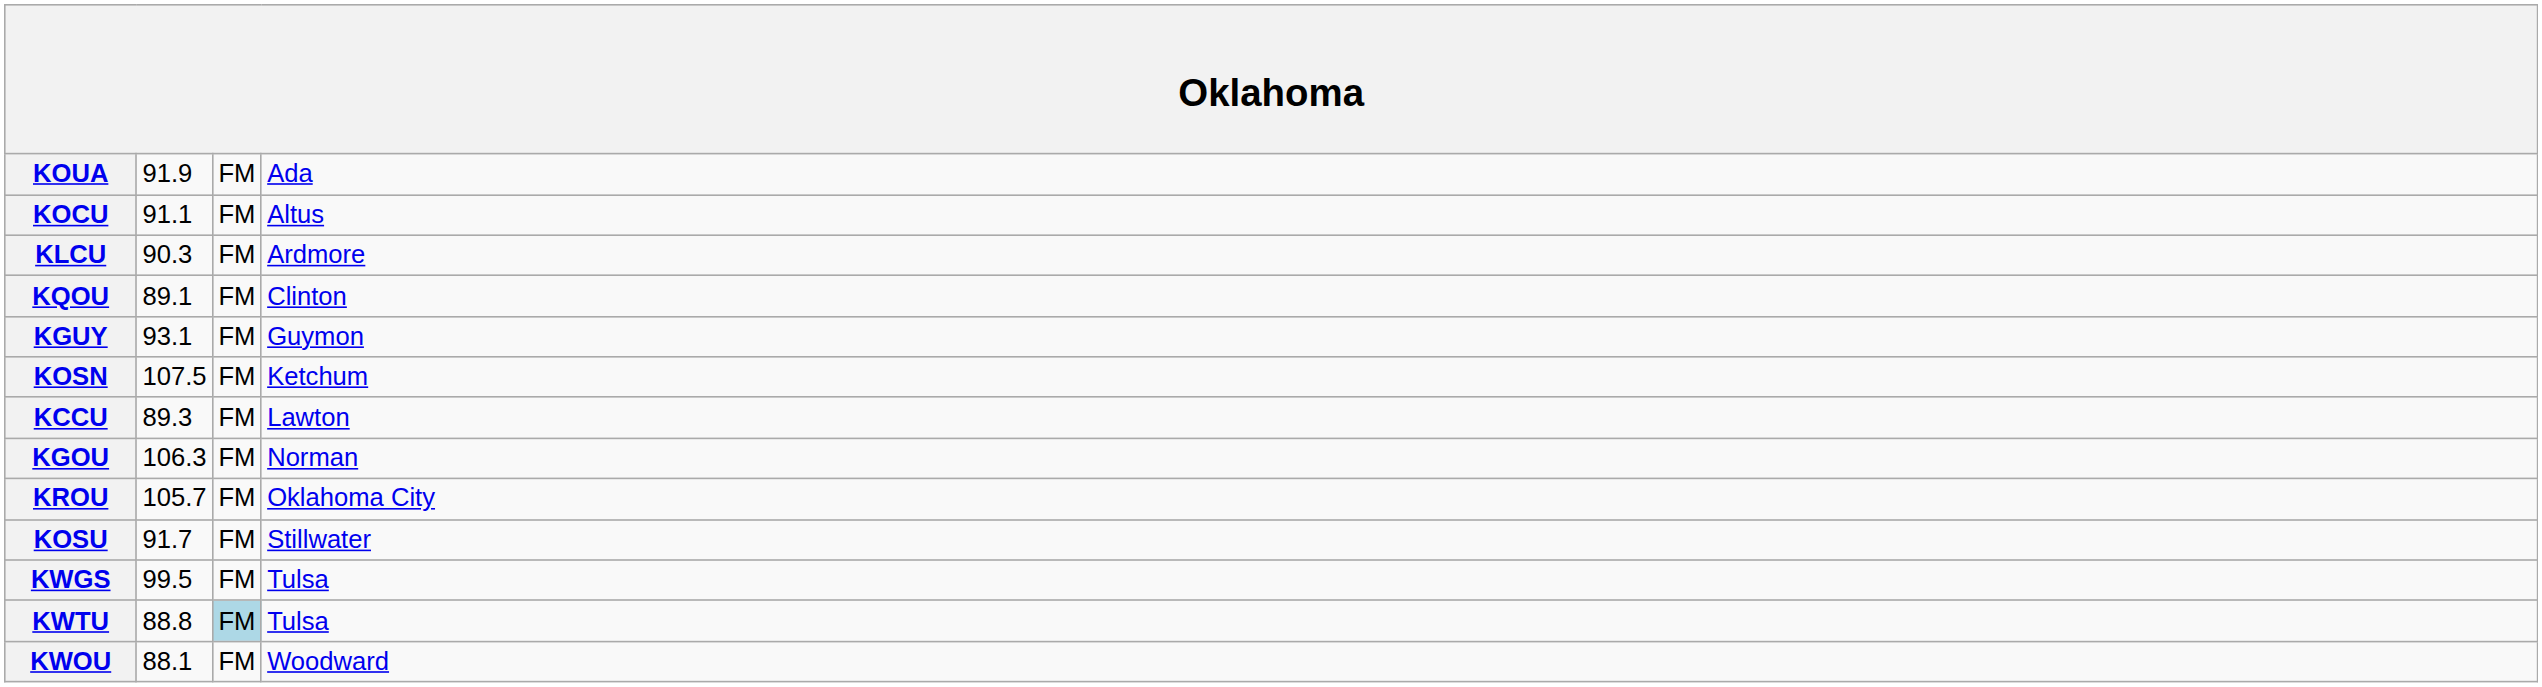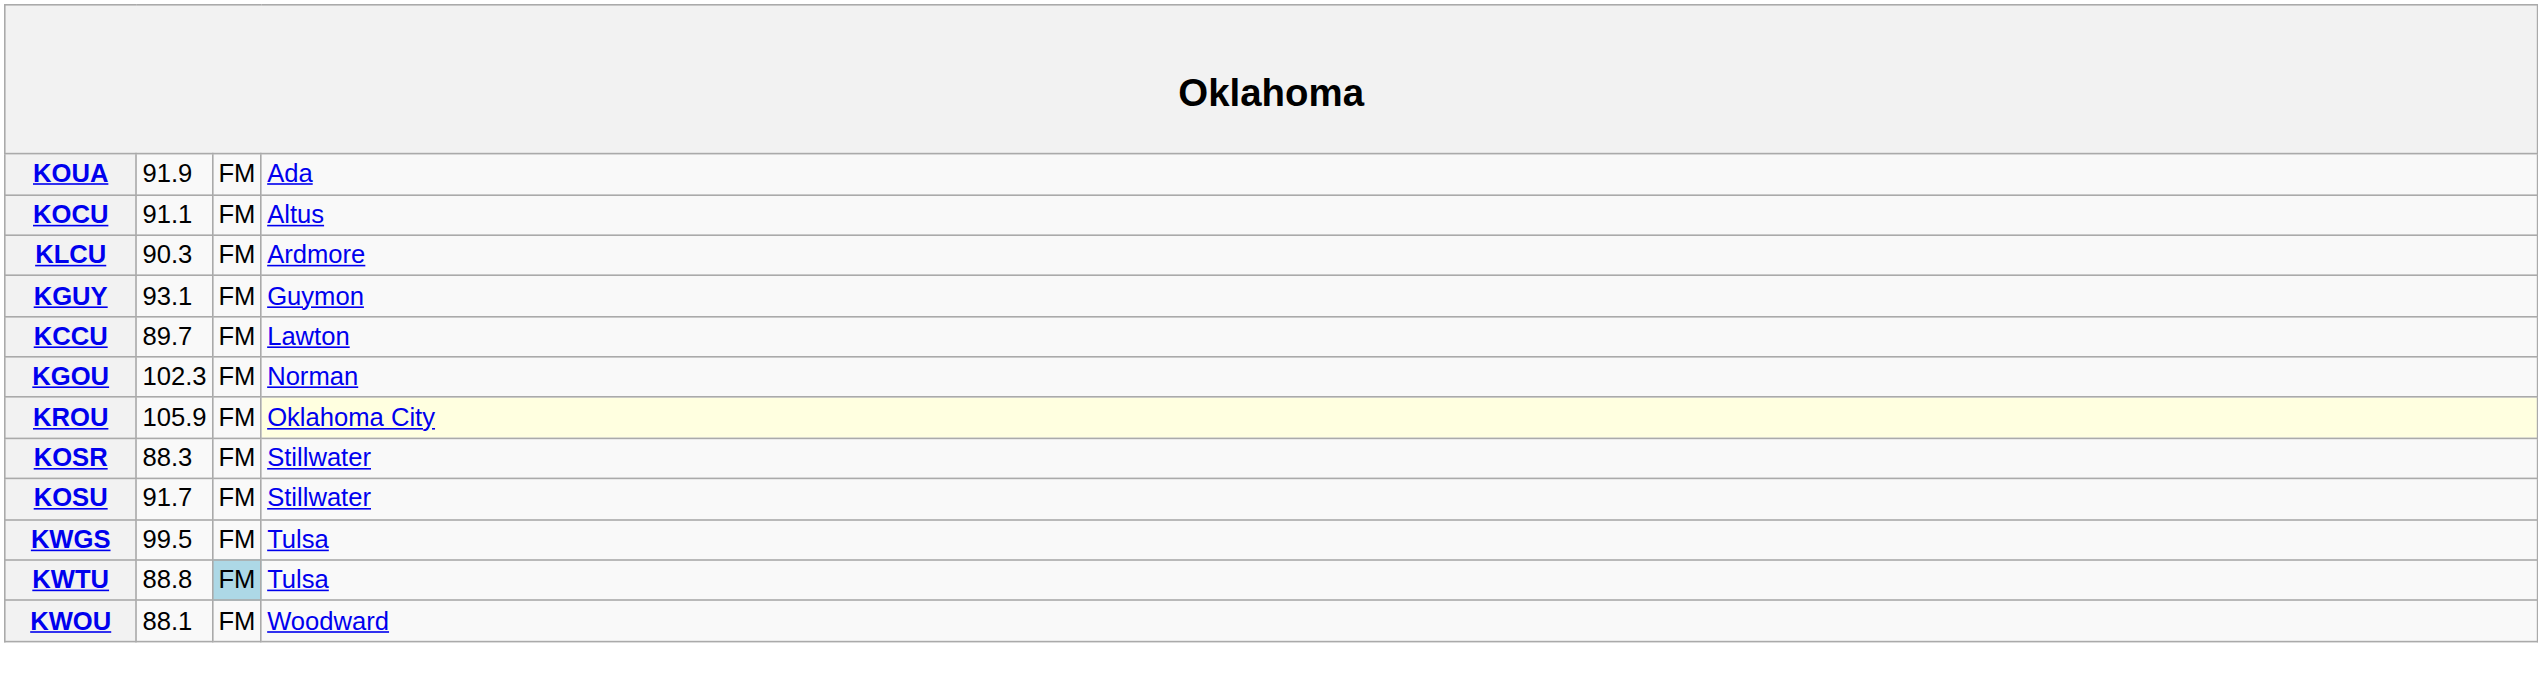- row: (71, 295)
- row: (71, 376)
(167, 417) 89.3 -> (167, 336) 89.7
(175, 458) 106.3 -> (175, 376) 102.3
(175, 498) 105.7 -> (175, 417) 105.9
(351, 498) no background -> (351, 417) lightyellow background
+ row: (71, 458)
